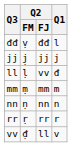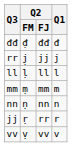(25, 42) ṿ -> (25, 42) đ̣
(57, 42) l -> (57, 42) đ
(12, 58) jj -> (12, 58) rr
(44, 73) vv -> (44, 73) ll
(57, 73) đ -> (57, 73) l
(12, 119) rr -> (12, 119) jj
(25, 134) đ̣ -> (25, 134) ṿ
(44, 134) ll -> (44, 134) vv
